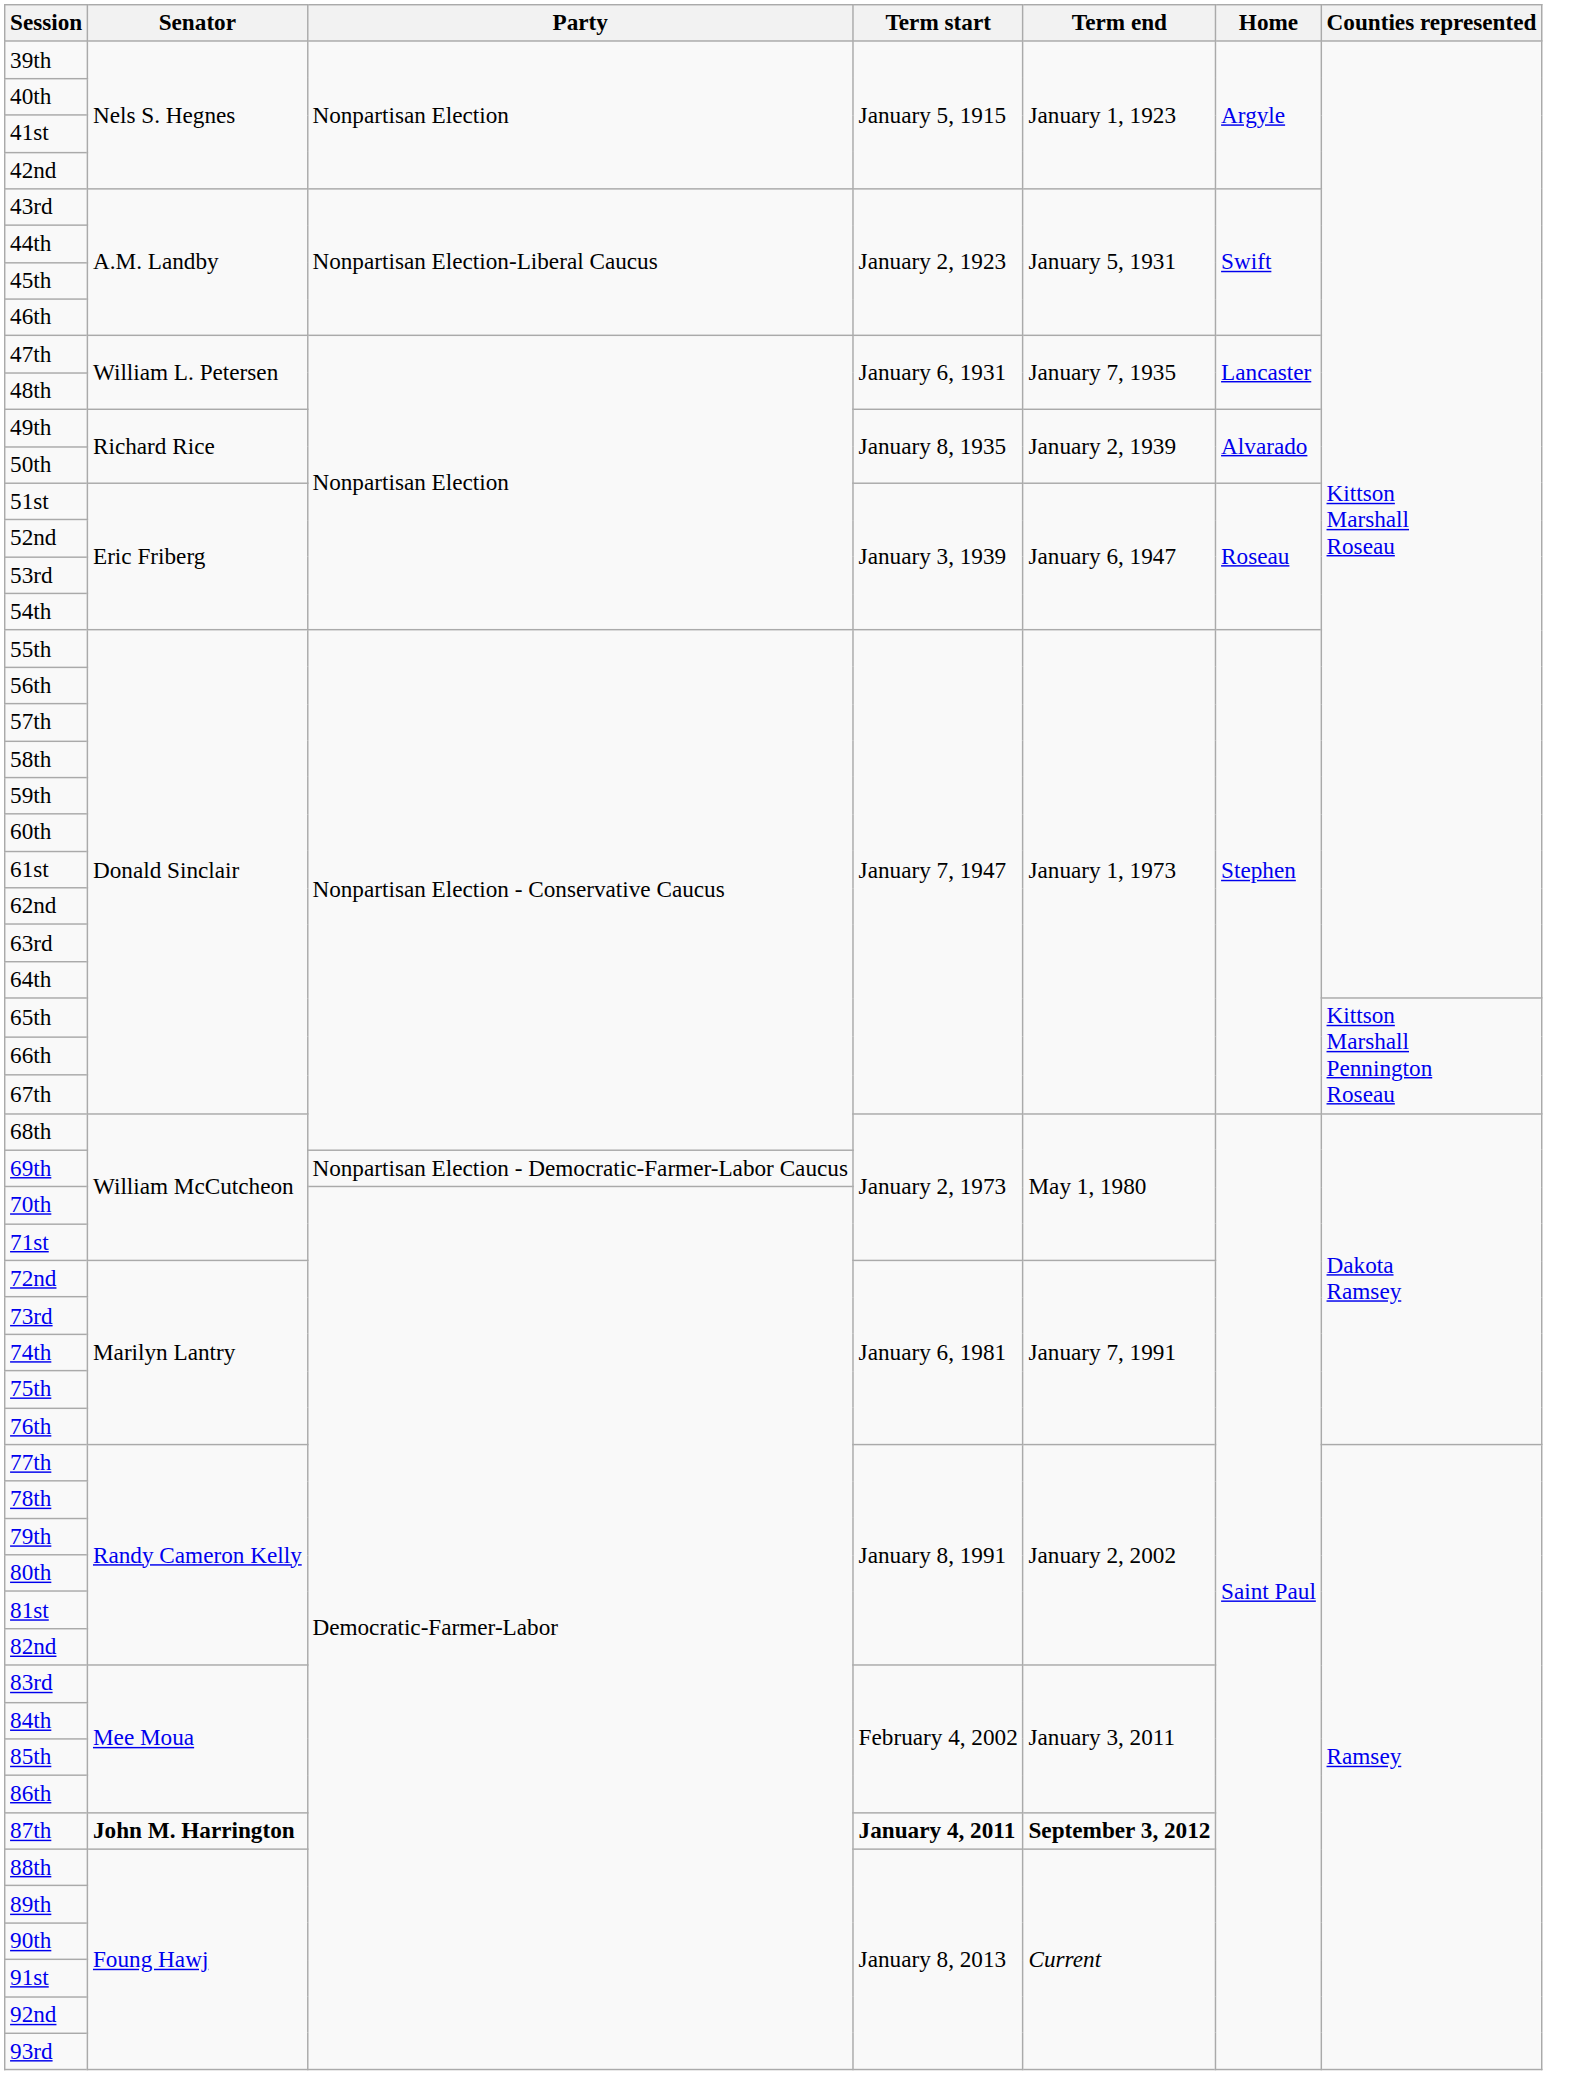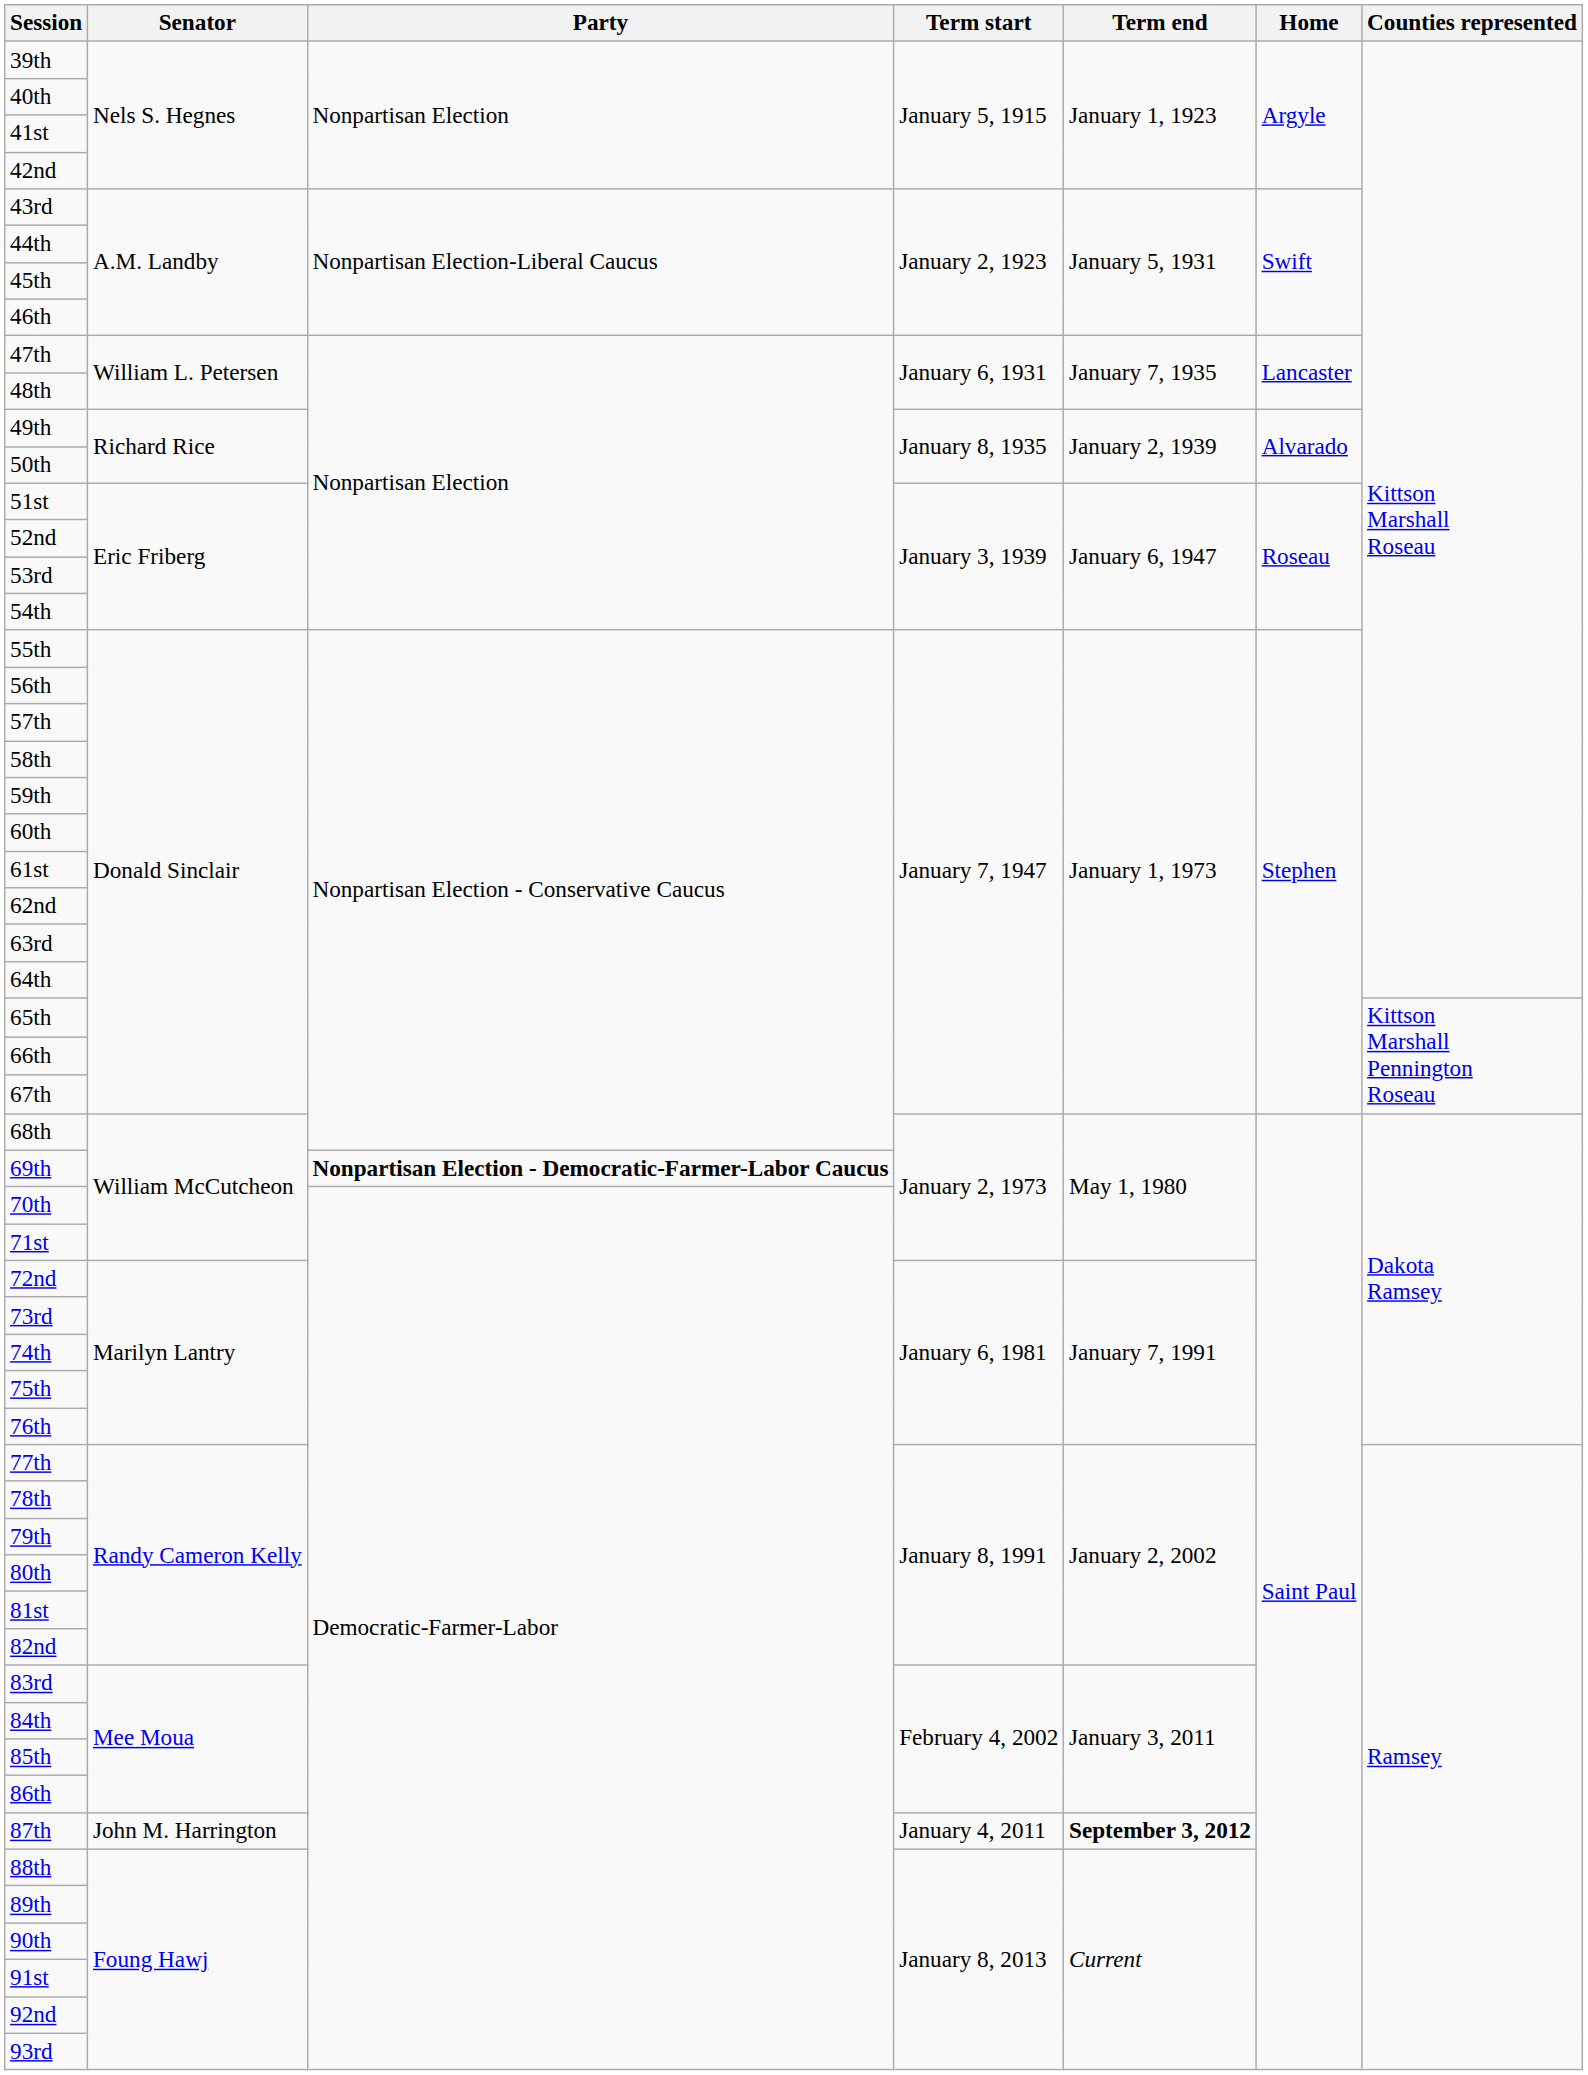(580, 1168) normal -> (600, 1168) bold
(194, 1830) bold -> (185, 1830) normal
(937, 1830) bold -> (972, 1830) normal
